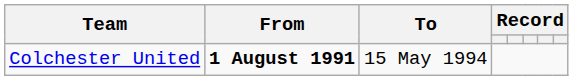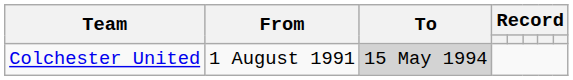(282, 59) bold -> (282, 59) normal
(426, 59) no background -> (426, 59) lightgrey background
